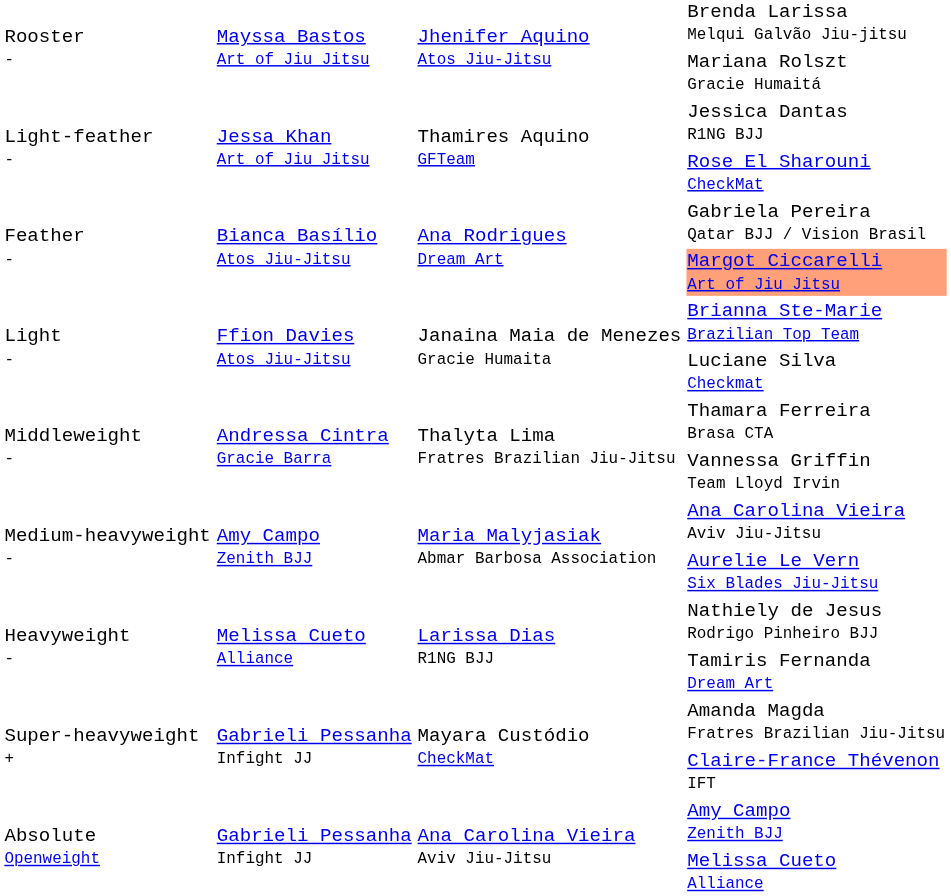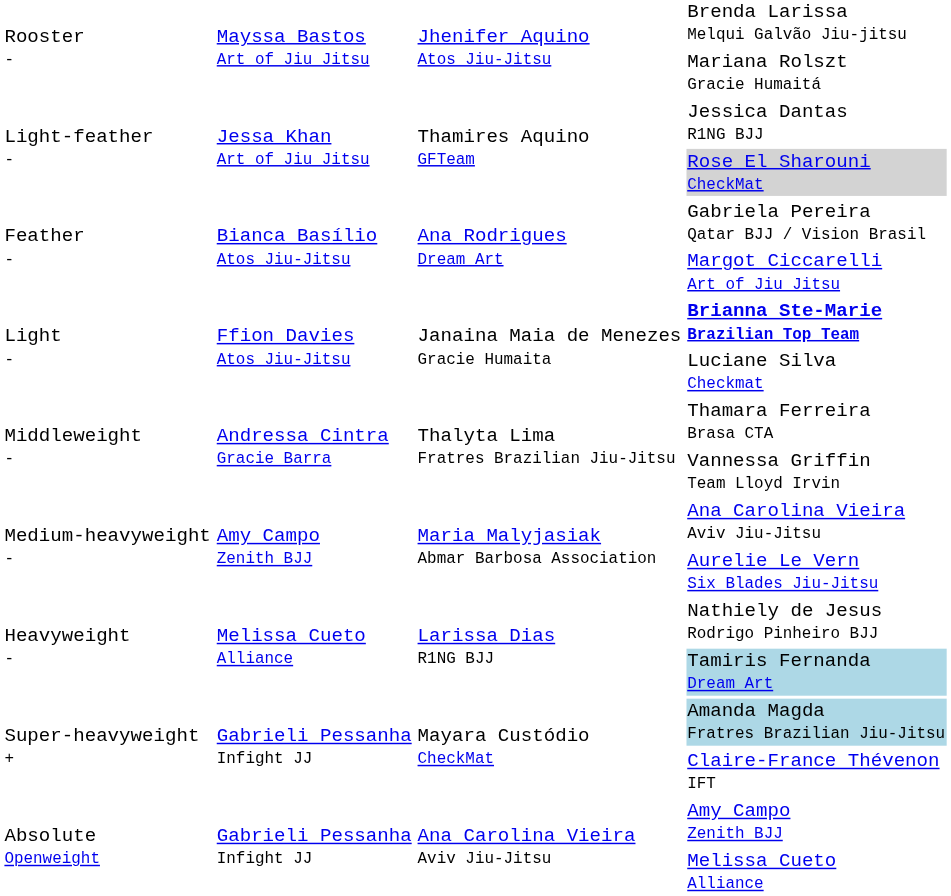(779, 172) no background -> (779, 172) lightgrey background
(785, 272) lightsalmon background -> (785, 272) no background
(785, 322) normal -> (785, 322) bold
(779, 671) no background -> (779, 671) lightblue background
(816, 721) no background -> (816, 721) lightblue background
